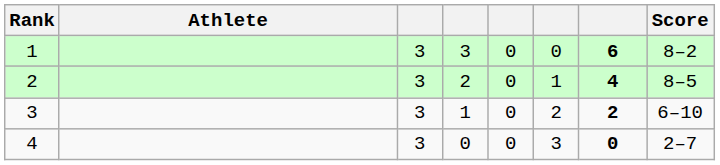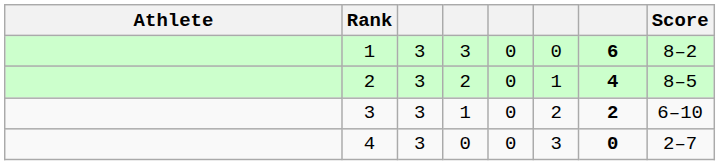columns swapped: (32, 20) <-> (228, 20)
